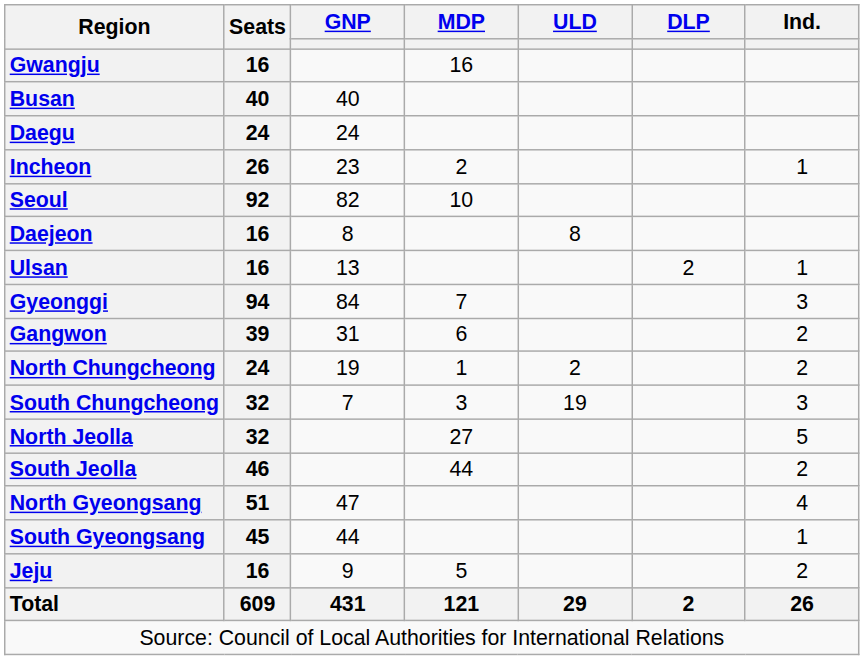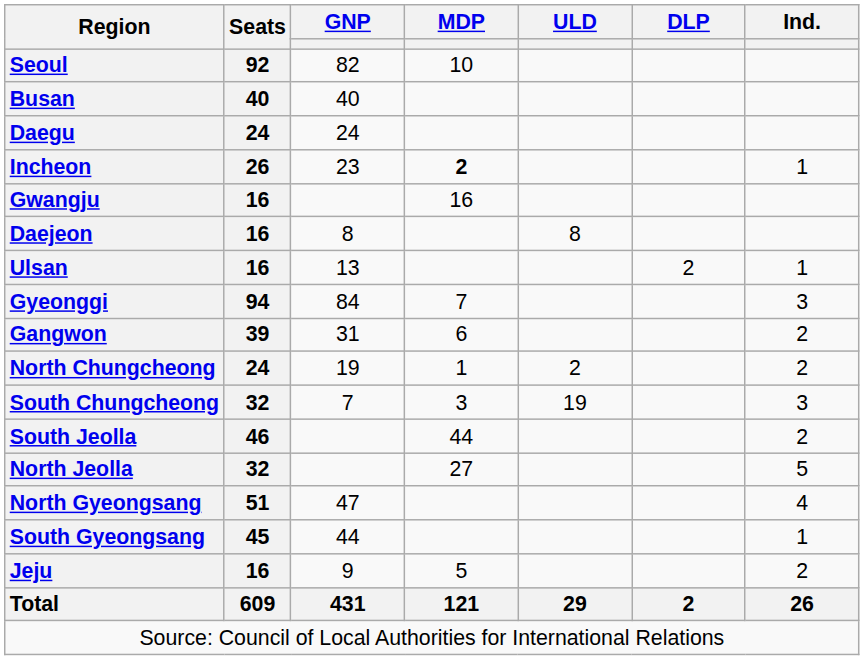rows swapped: (39, 200) <-> (55, 66)
(461, 167) normal -> (461, 167) bold
rows swapped: (71, 436) <-> (73, 470)
